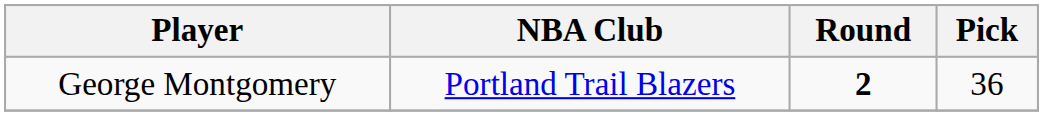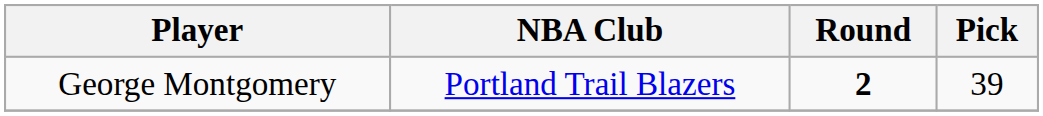(987, 83) 36 -> (987, 83) 39
